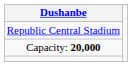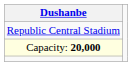(63, 47) no background -> (63, 47) lightyellow background
